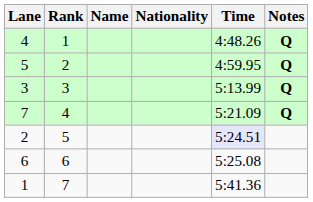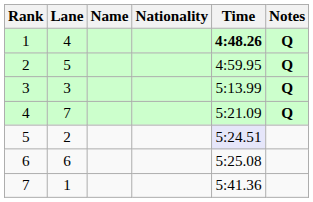columns swapped: (66, 16) <-> (24, 16)
(238, 40) normal -> (238, 40) bold
